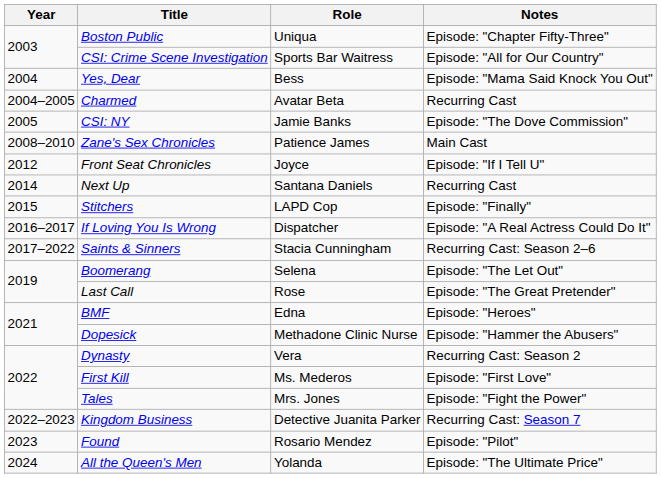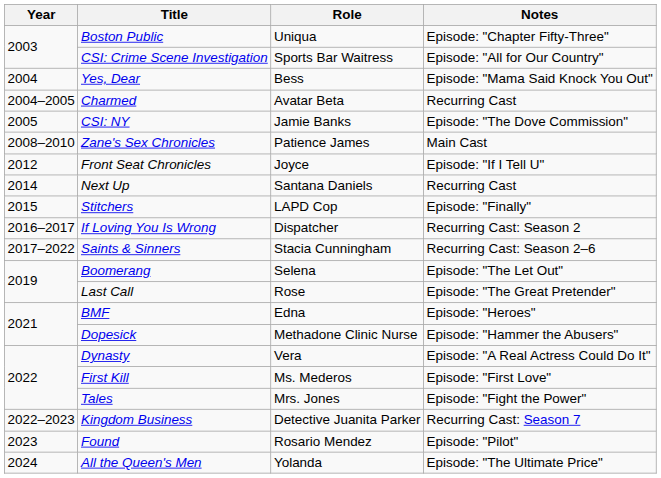(539, 228) Episode: "A Real Actress Could Do It" -> (504, 228) Recurring Cast: Season 2
(504, 356) Recurring Cast: Season 2 -> (539, 356) Episode: "A Real Actress Could Do It"
